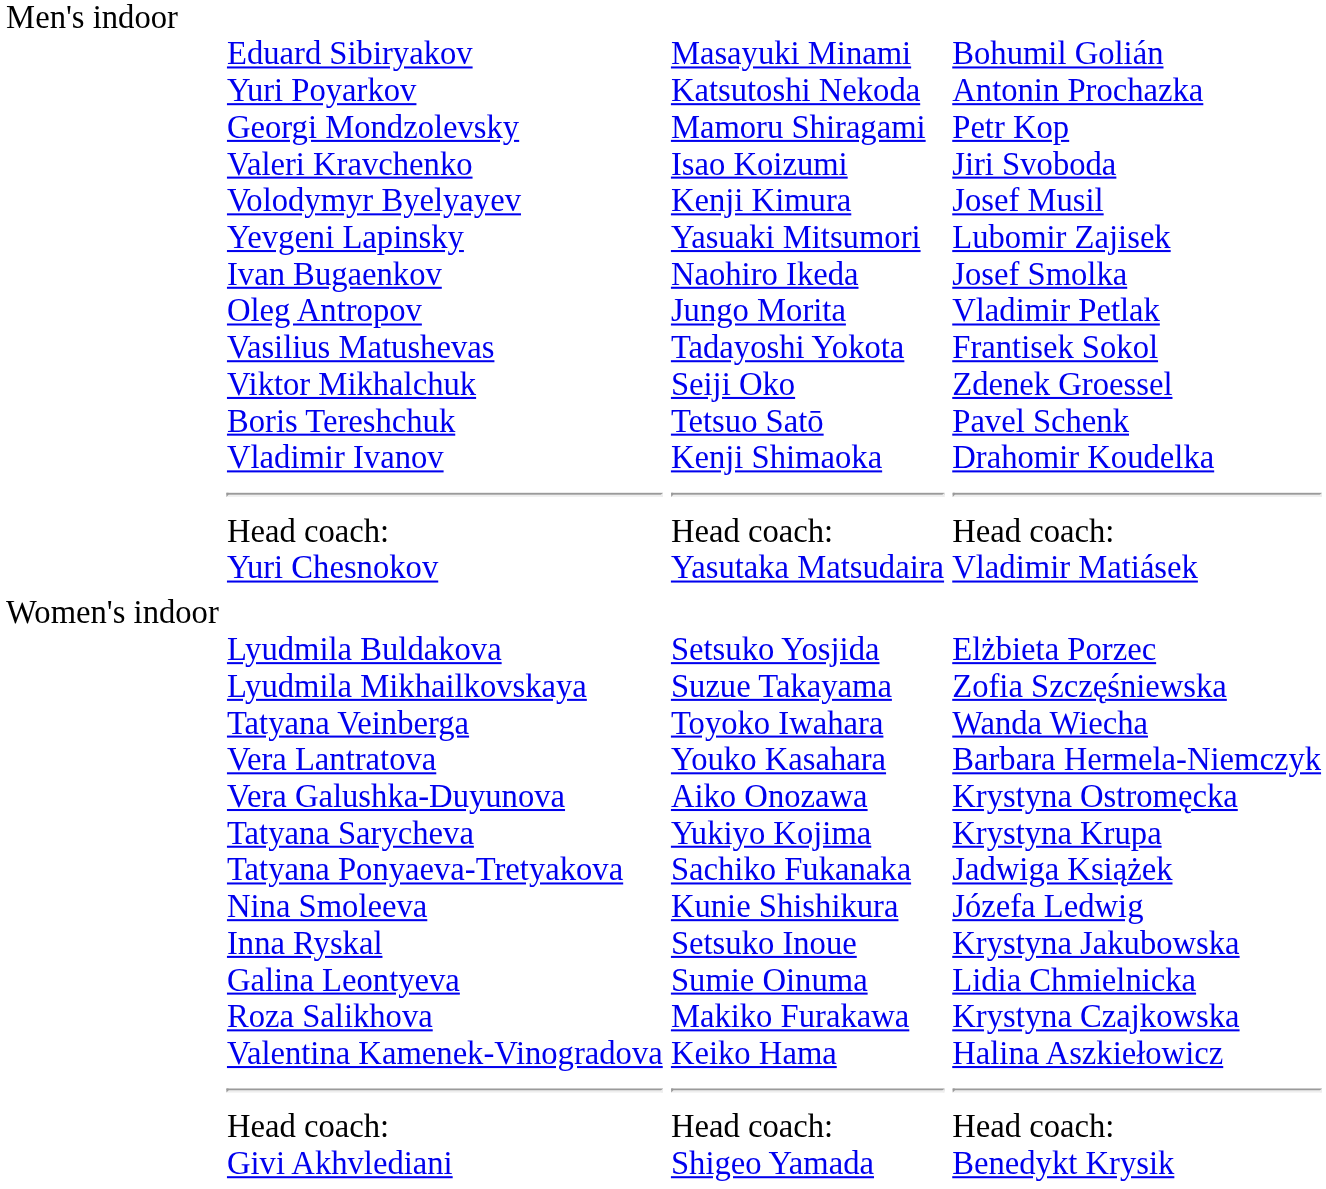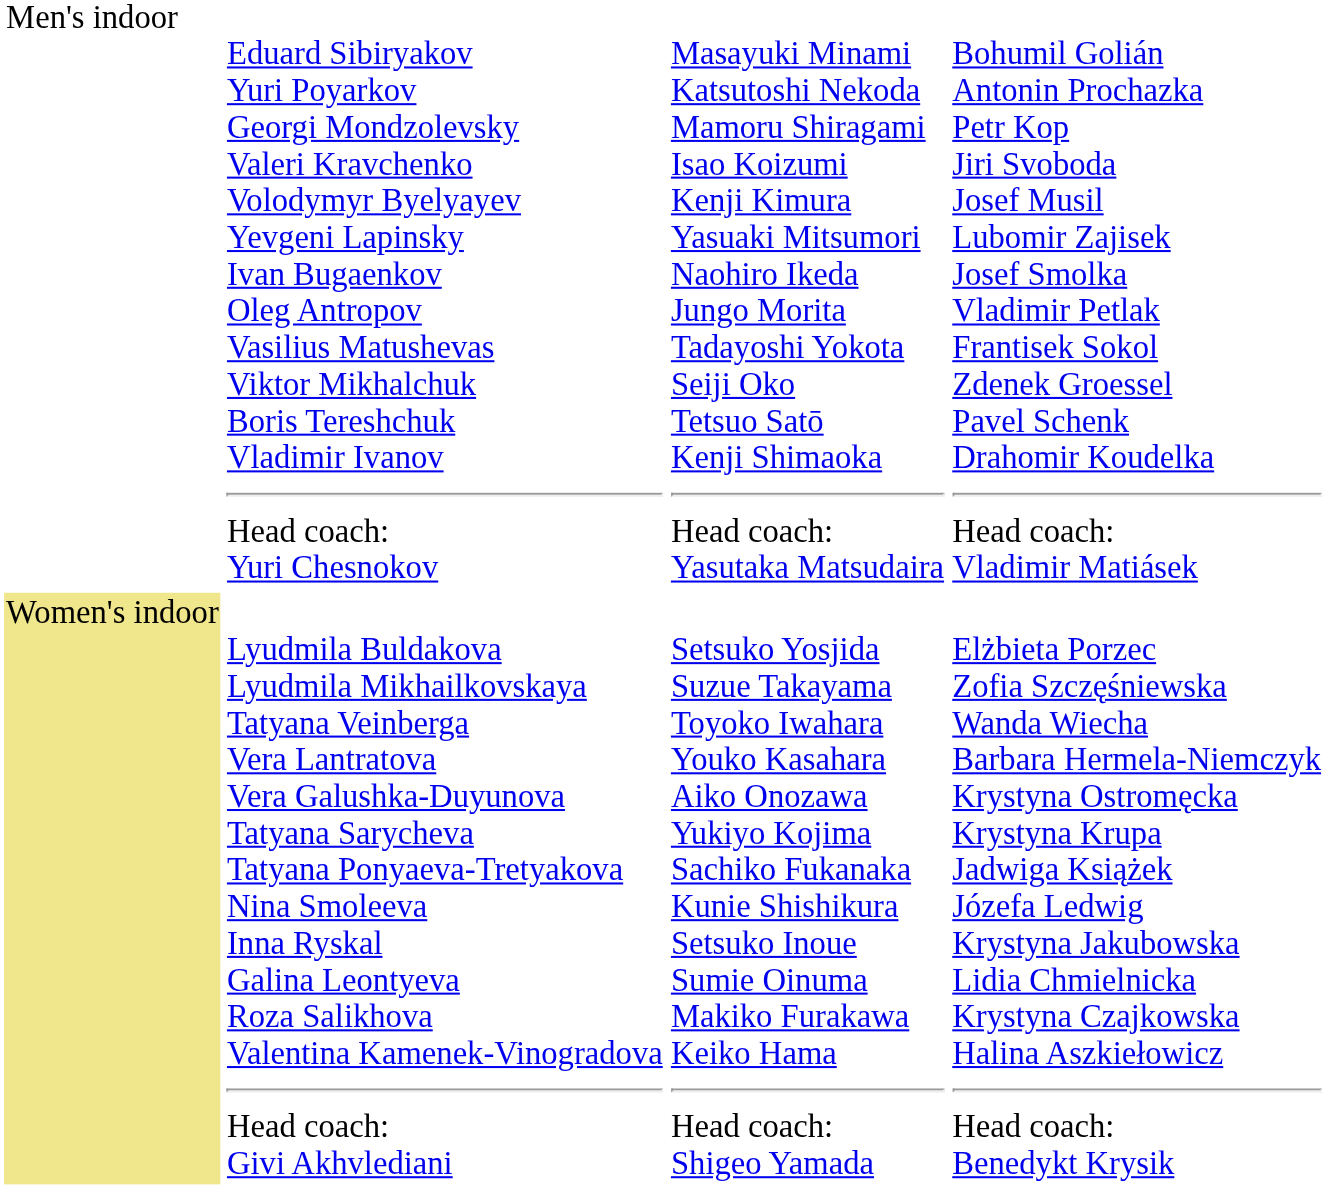(112, 612) no background -> (112, 612) khaki background
